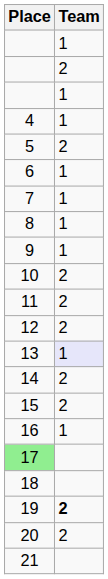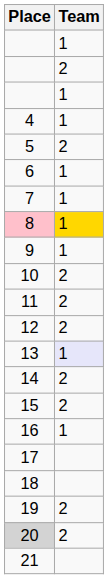(30, 224) no background -> (30, 224) pink background
(63, 224) no background -> (63, 224) gold background
(30, 457) lightgreen background -> (30, 457) no background
(63, 509) bold -> (63, 509) normal
(30, 535) no background -> (30, 535) lightgrey background
